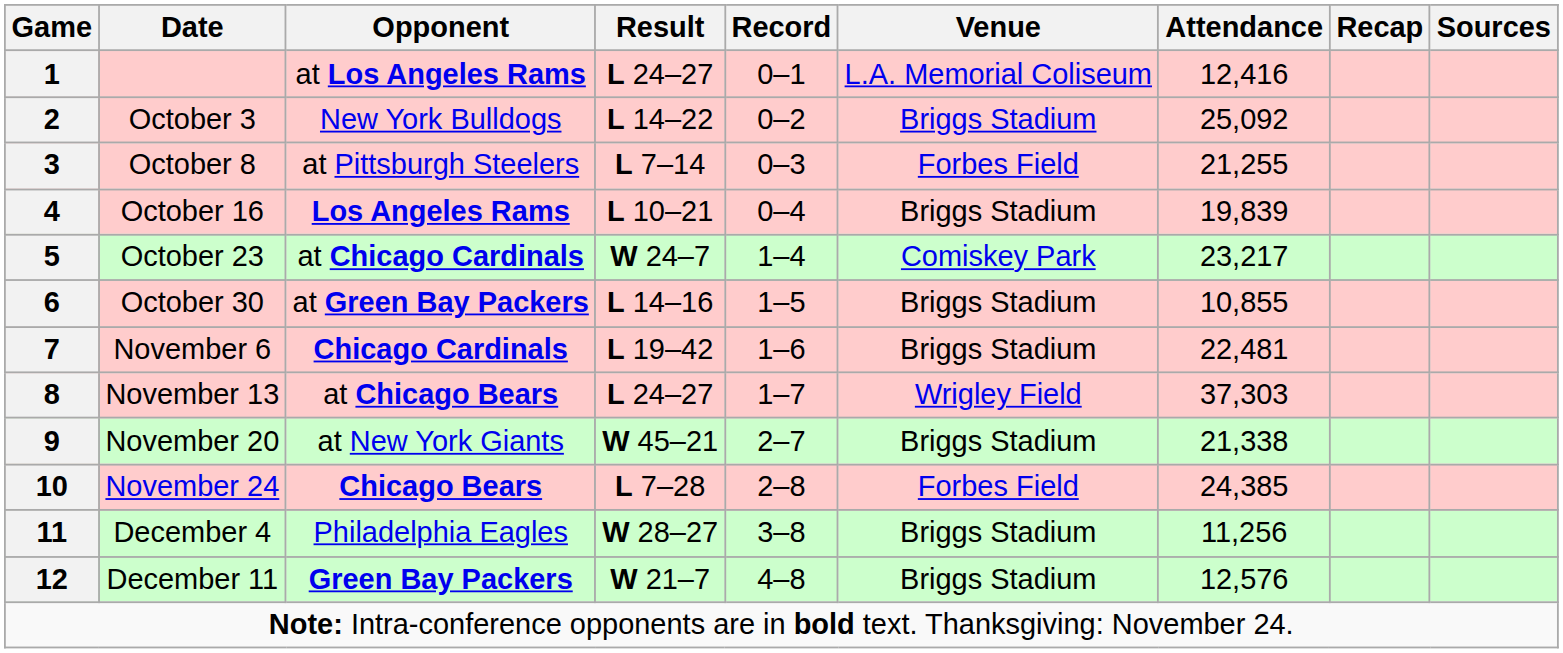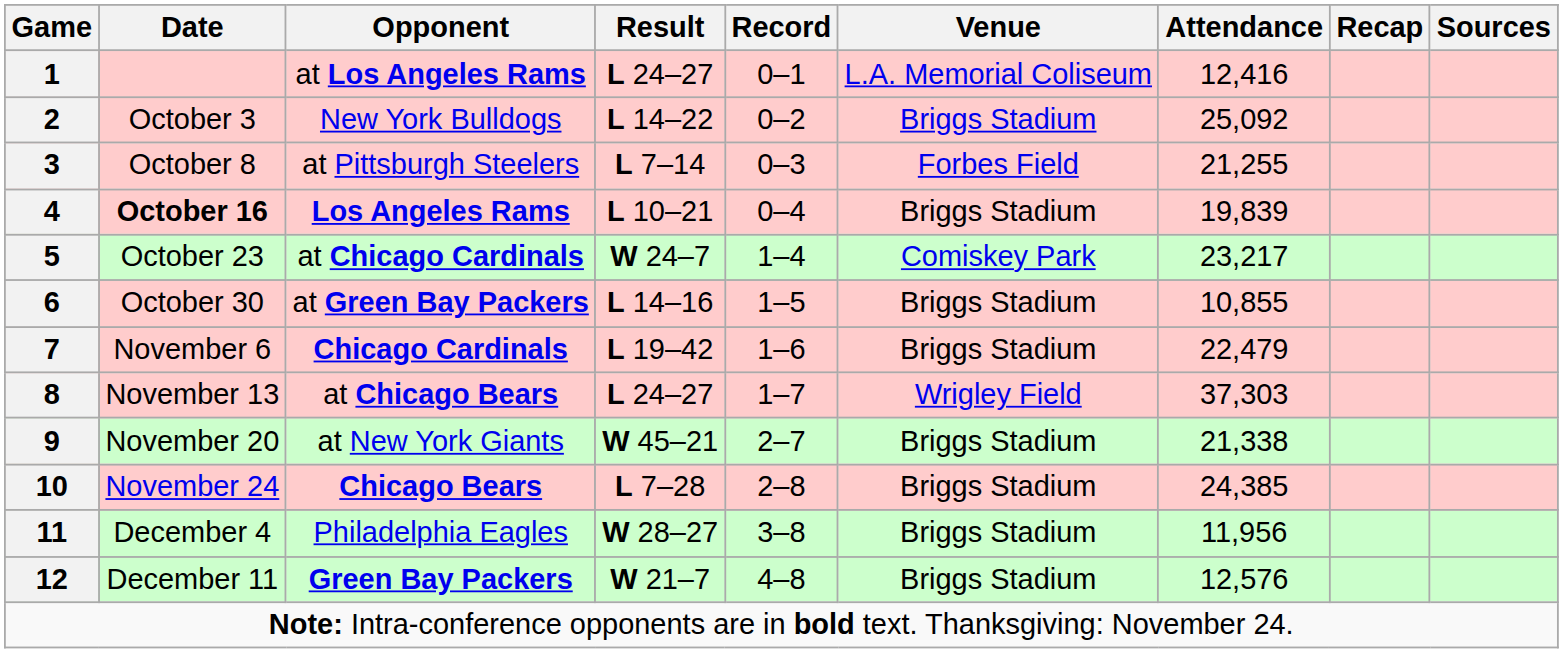(192, 211) normal -> (192, 211) bold
(1244, 348) 22,481 -> (1244, 348) 22,479
(998, 486) Forbes Field -> (998, 486) Briggs Stadium
(1244, 532) 11,256 -> (1244, 532) 11,956
